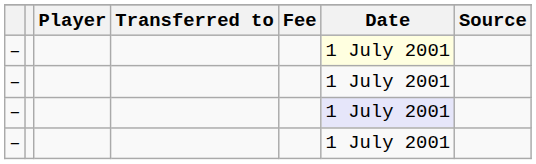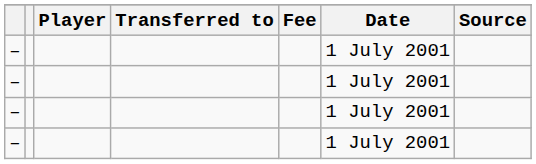(388, 51) lightyellow background -> (388, 51) no background
(388, 112) lavender background -> (388, 112) no background
